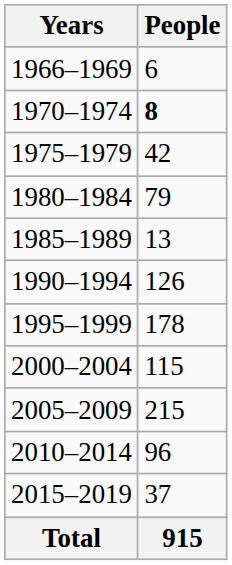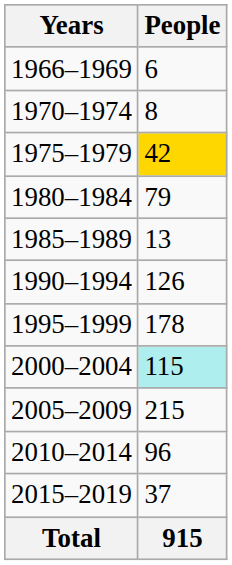(151, 111) bold -> (151, 111) normal
(158, 153) no background -> (158, 153) gold background
(164, 366) no background -> (164, 366) paleturquoise background
